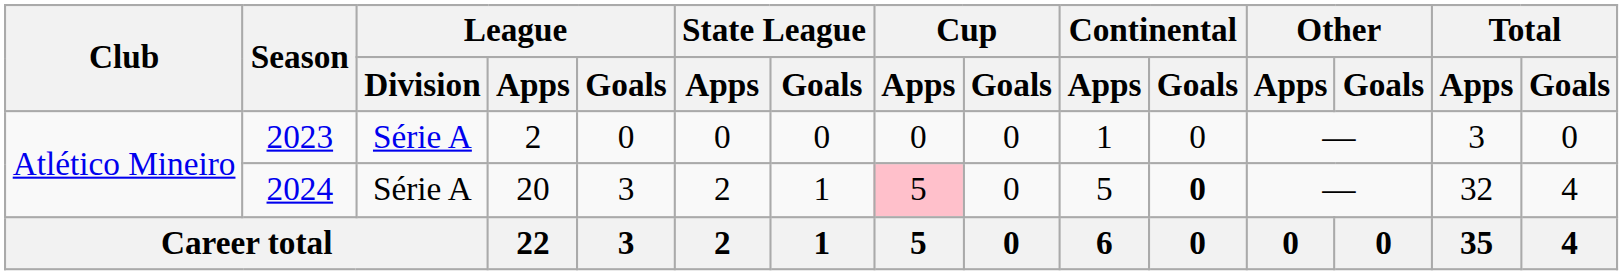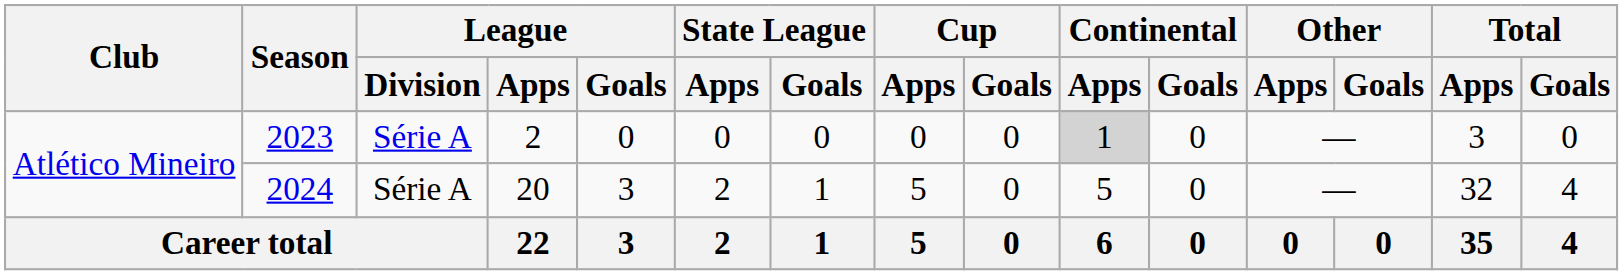(1104, 136) no background -> (1104, 136) lightgrey background
(918, 189) pink background -> (918, 189) no background
(1197, 189) bold -> (1197, 189) normal
